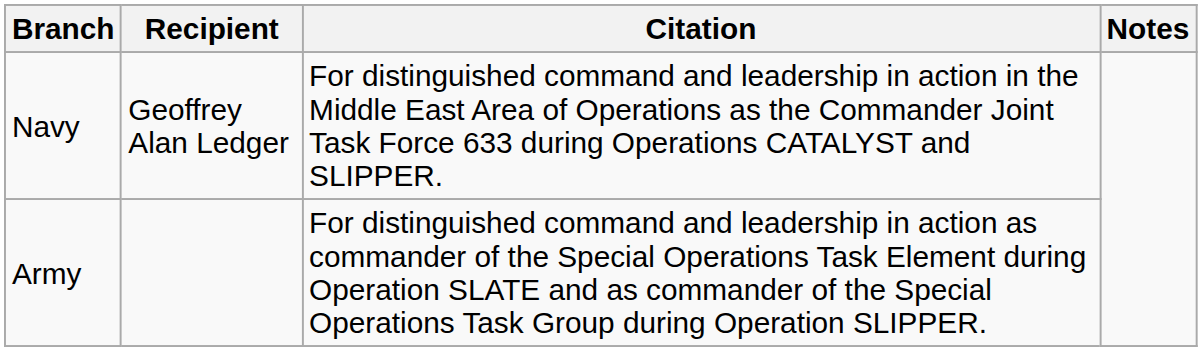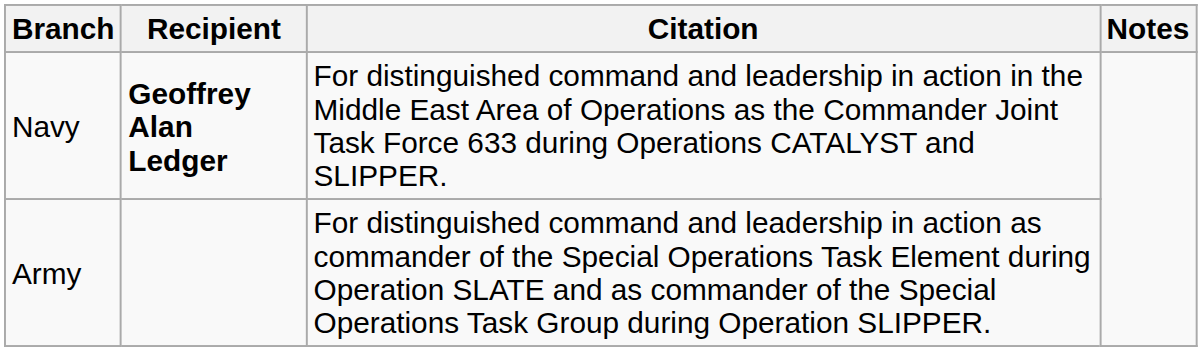(209, 126) normal -> (190, 126) bold
